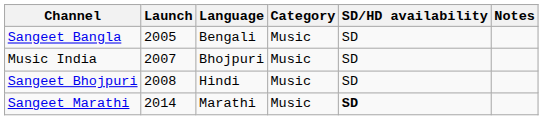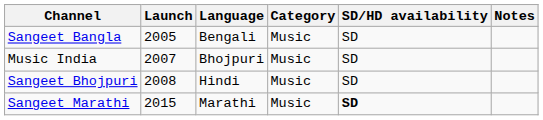(160, 104) 2014 -> (160, 104) 2015
